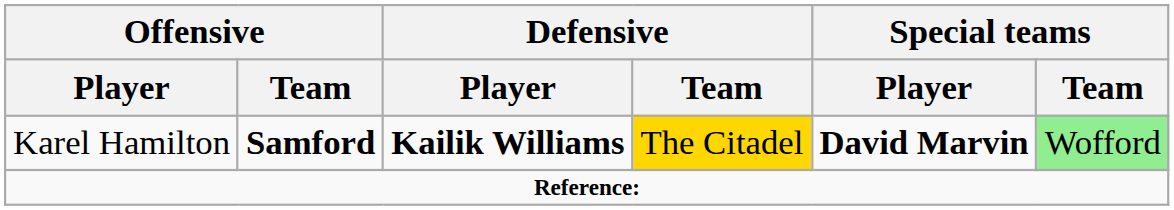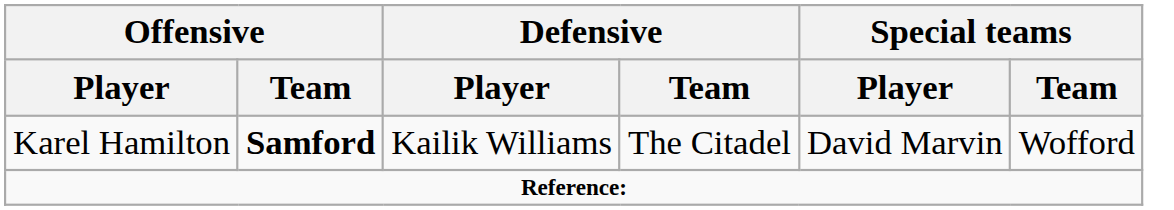(508, 142) bold -> (502, 142) normal
(722, 142) gold background -> (709, 142) no background
(924, 142) bold -> (905, 142) normal
(1103, 142) lightgreen background -> (1077, 142) no background
